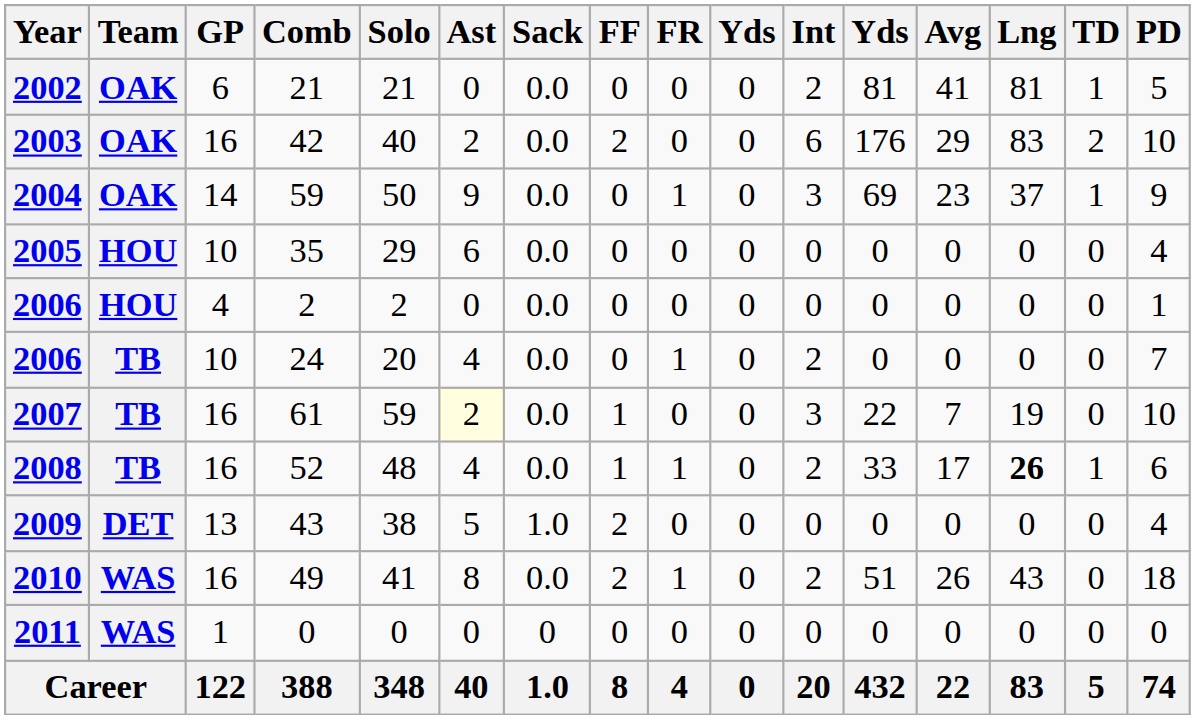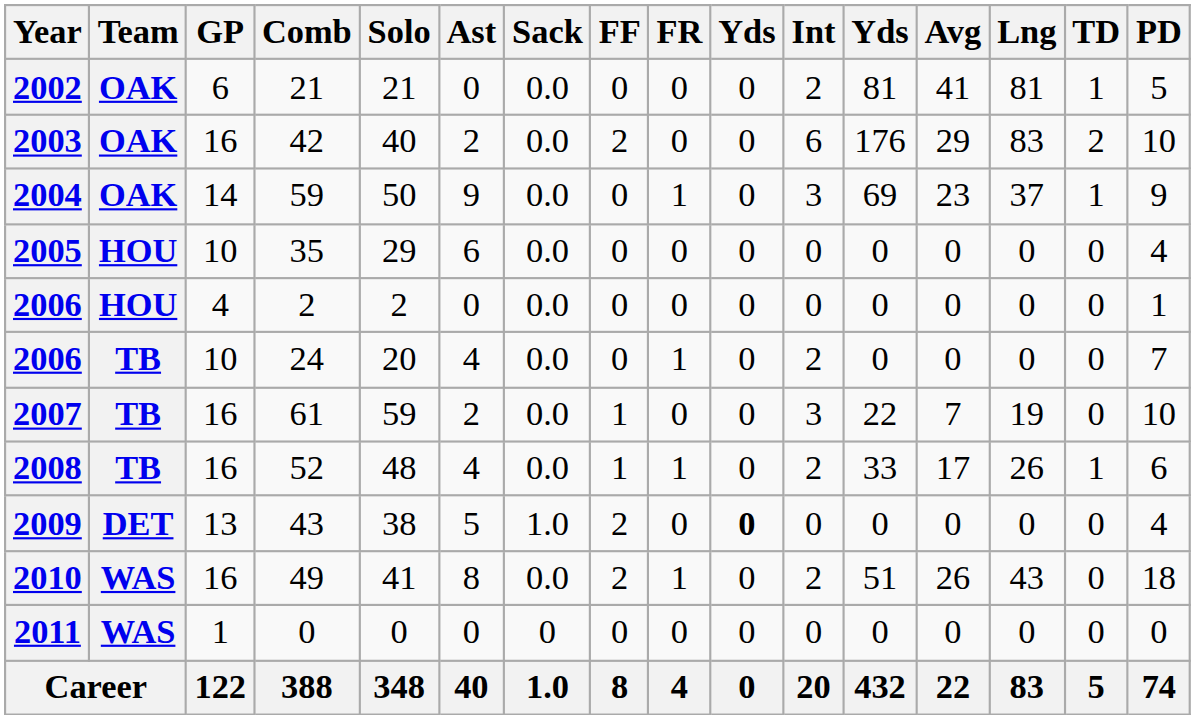(471, 413) lightyellow background -> (471, 413) no background
(1027, 468) bold -> (1027, 468) normal
(747, 522) normal -> (747, 522) bold
